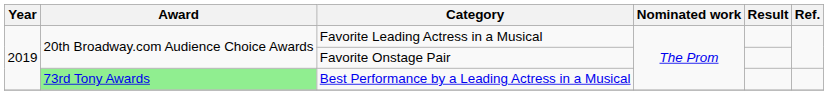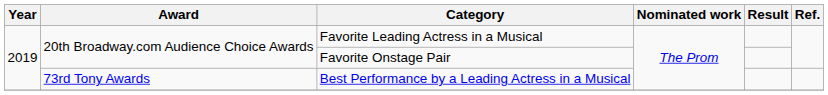(97, 79) lightgreen background -> (97, 79) no background
